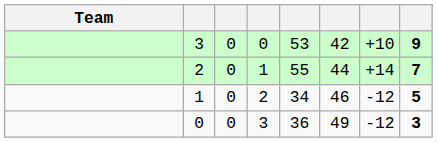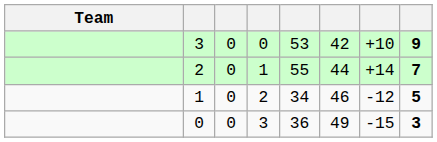(380, 124) -12 -> (380, 124) -15
